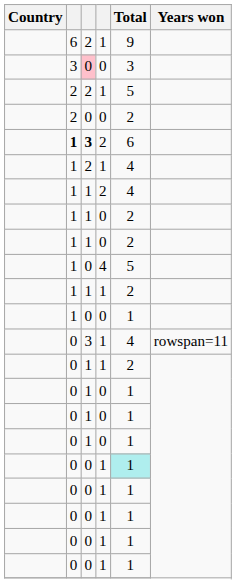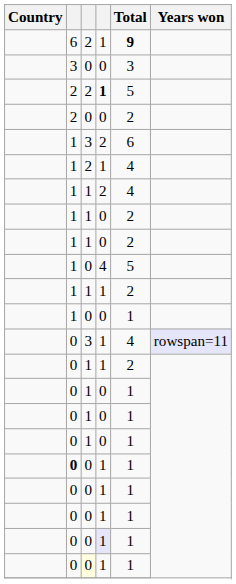(130, 41) normal -> (130, 41) bold
(88, 66) pink background -> (88, 66) no background
(103, 91) normal -> (103, 91) bold
(74, 141) bold -> (74, 141) normal
(88, 141) bold -> (88, 141) normal
(191, 341) no background -> (191, 341) lavender background
(74, 465) normal -> (74, 465) bold
(130, 465) paleturquoise background -> (130, 465) no background
(103, 540) no background -> (103, 540) lavender background
(88, 565) no background -> (88, 565) lightyellow background
